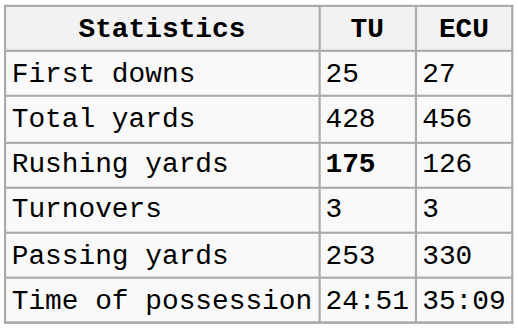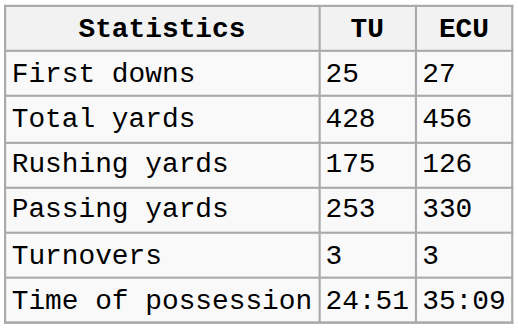(351, 165) bold -> (351, 165) normal
rows swapped: (120, 255) <-> (87, 210)
